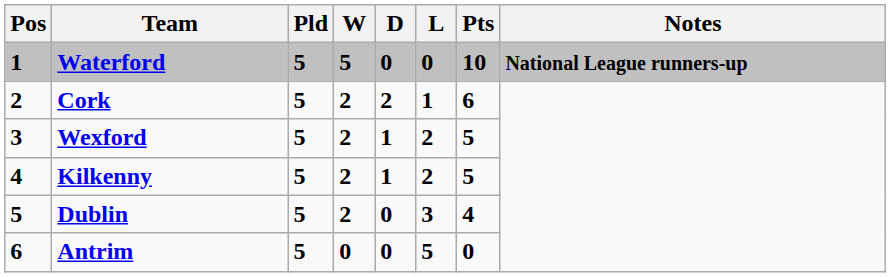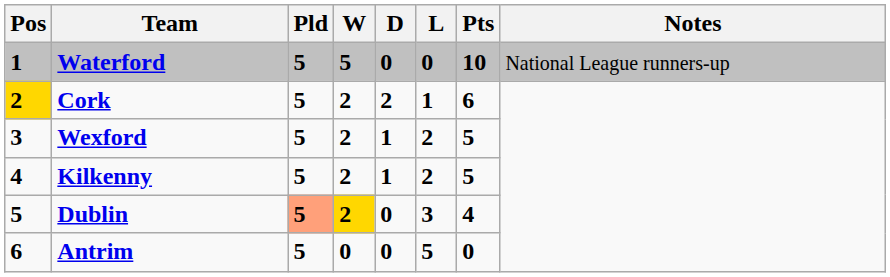(626, 61) bold -> (618, 63) normal
(16, 99) no background -> (16, 99) gold background
(299, 213) no background -> (299, 213) lightsalmon background
(345, 213) no background -> (345, 213) gold background
